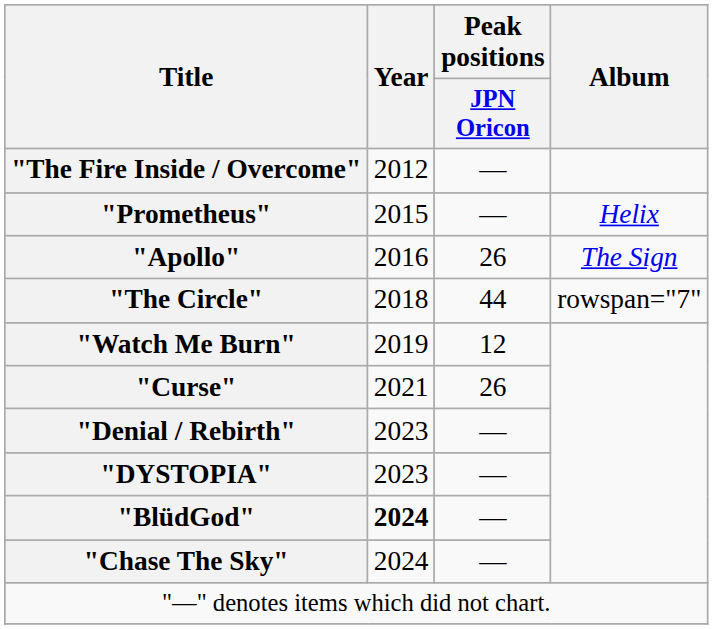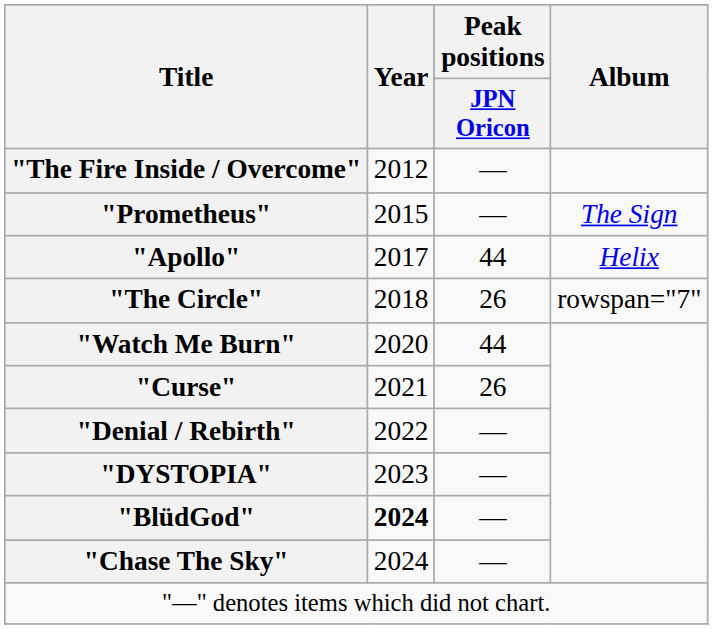(629, 213) Helix -> (629, 213) The Sign
(401, 256) 2016 -> (401, 256) 2017
(493, 256) 26 -> (493, 256) 44
(629, 256) The Sign -> (629, 256) Helix
(493, 300) 44 -> (493, 300) 26
(401, 343) 2019 -> (401, 343) 2020
(493, 343) 12 -> (493, 343) 44
(401, 430) 2023 -> (401, 430) 2022
